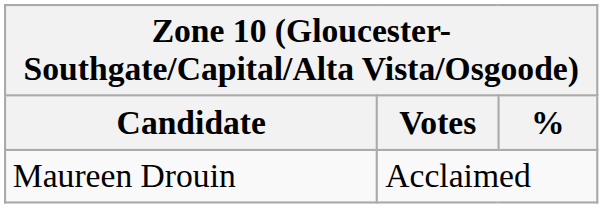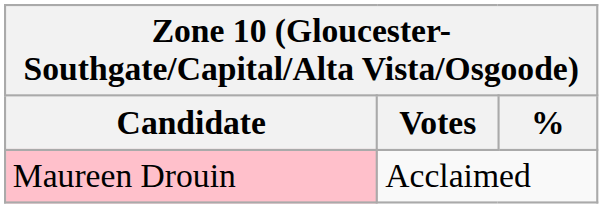(124, 175) no background -> (124, 175) pink background
